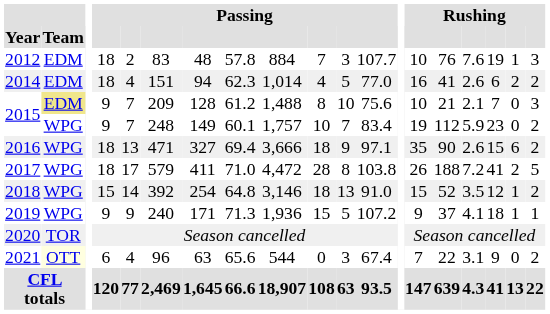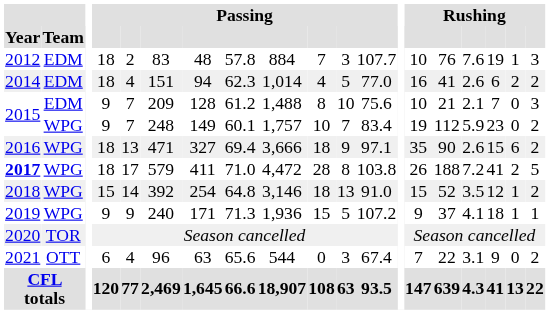(63, 102) khaki background -> (63, 102) no background
(23, 168) normal -> (23, 168) bold
(63, 256) lightyellow background -> (63, 256) no background
